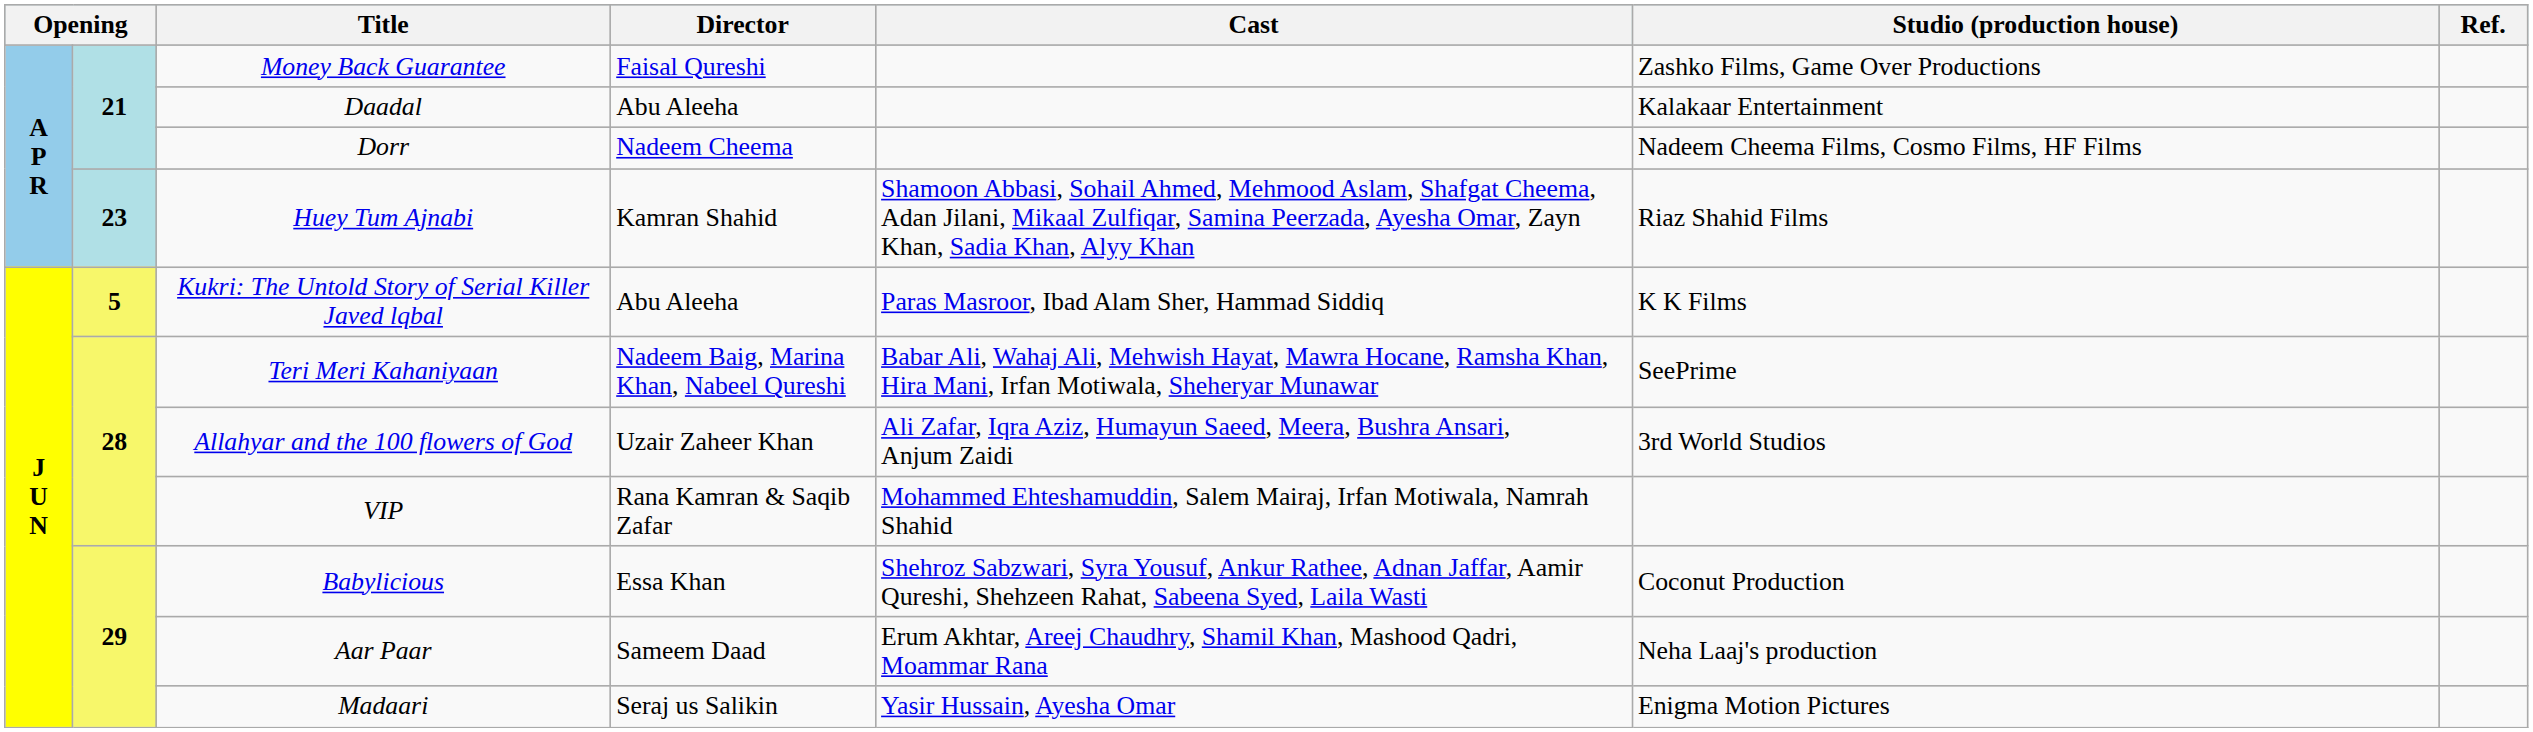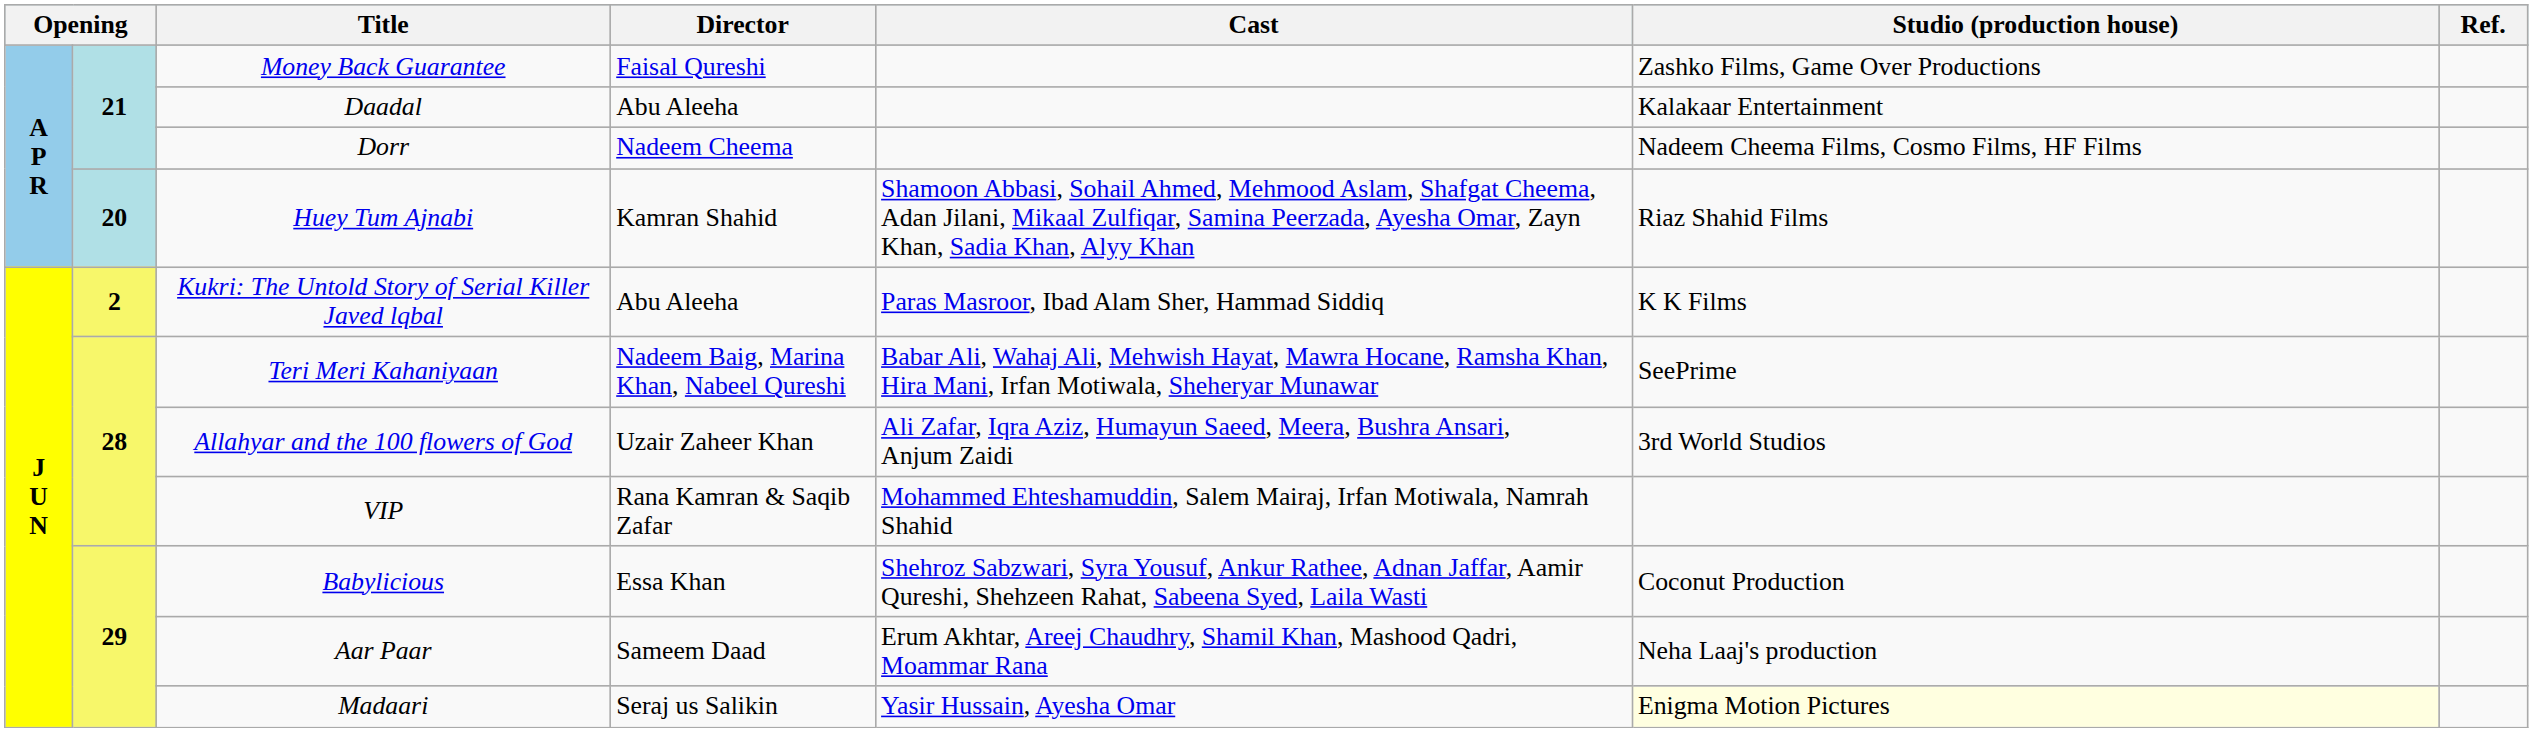(114, 217) 23 -> (114, 217) 20
(114, 301) 5 -> (114, 301) 2
(1764, 706) no background -> (1764, 706) lightyellow background
